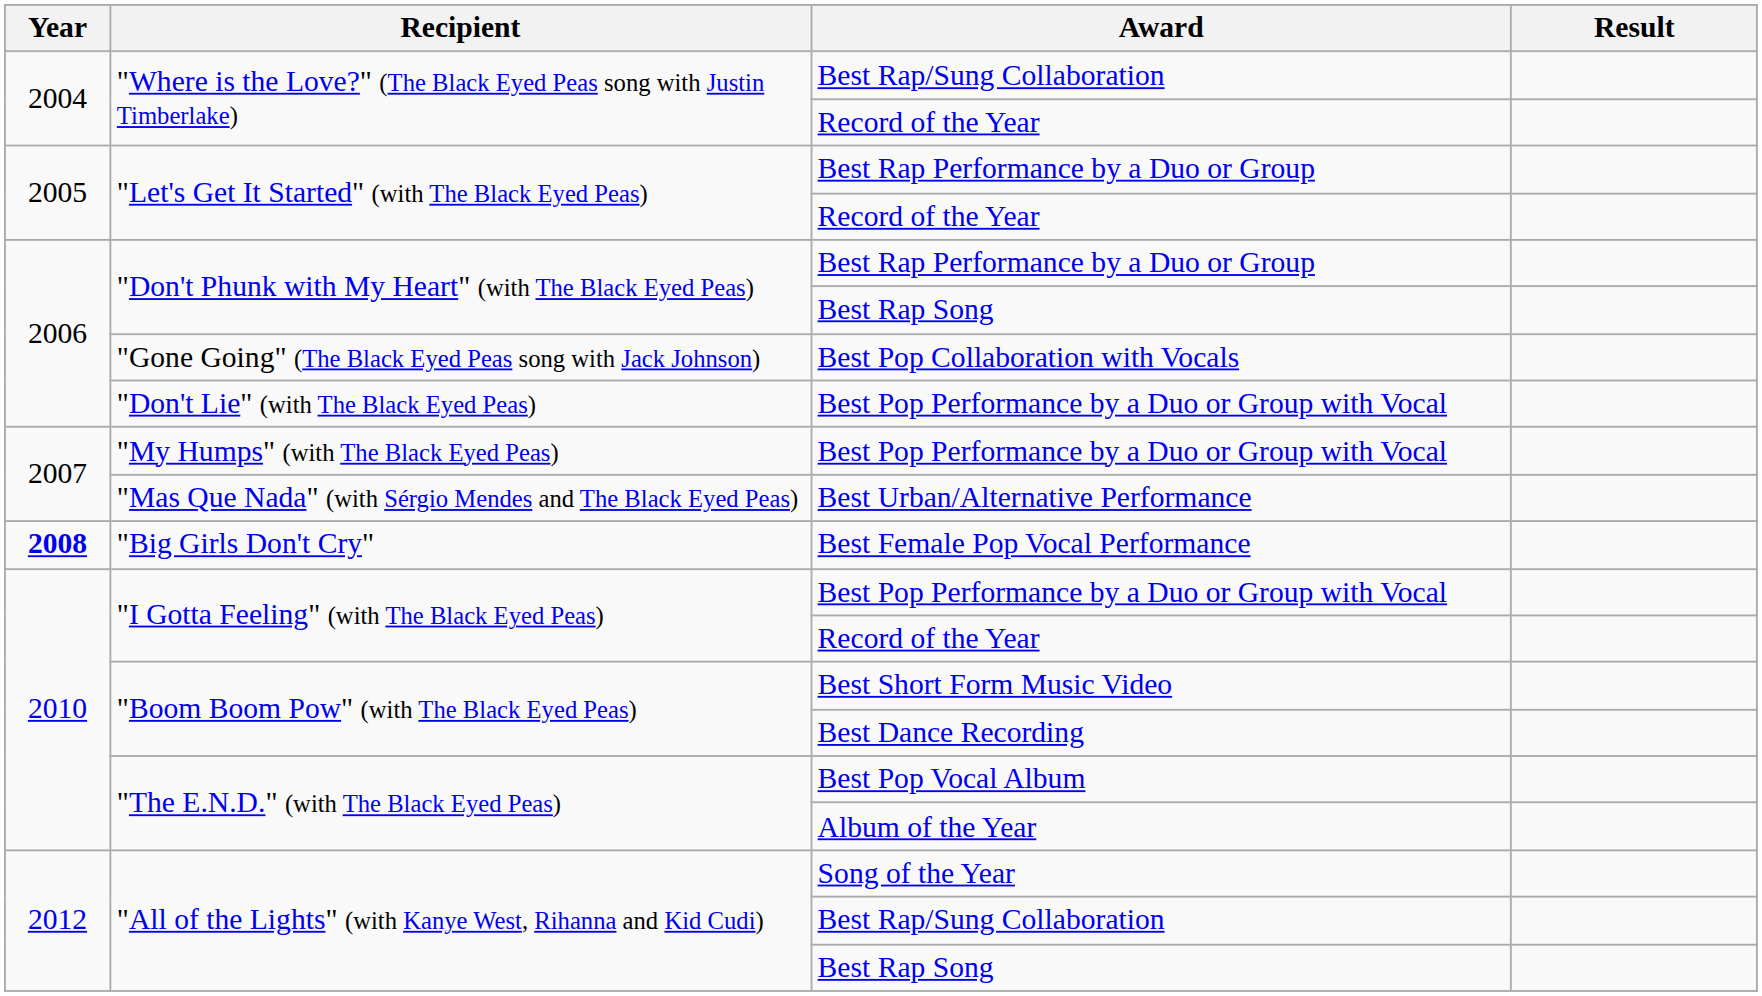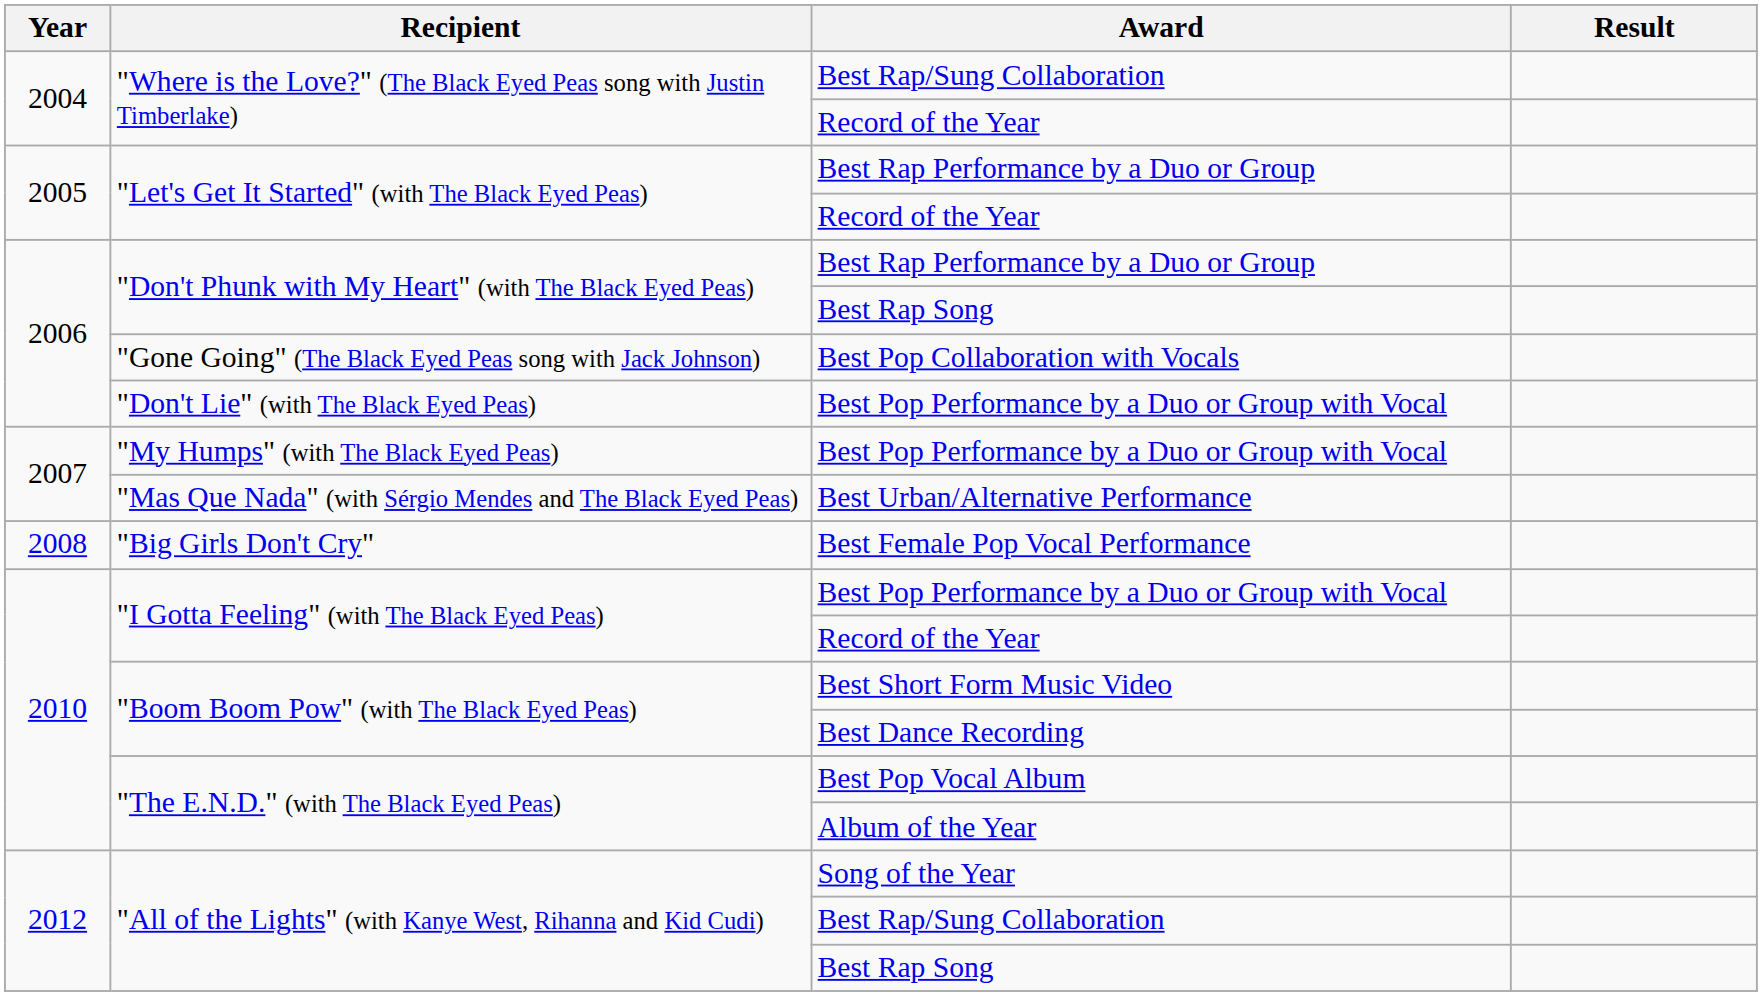(57, 544) bold -> (57, 544) normal
